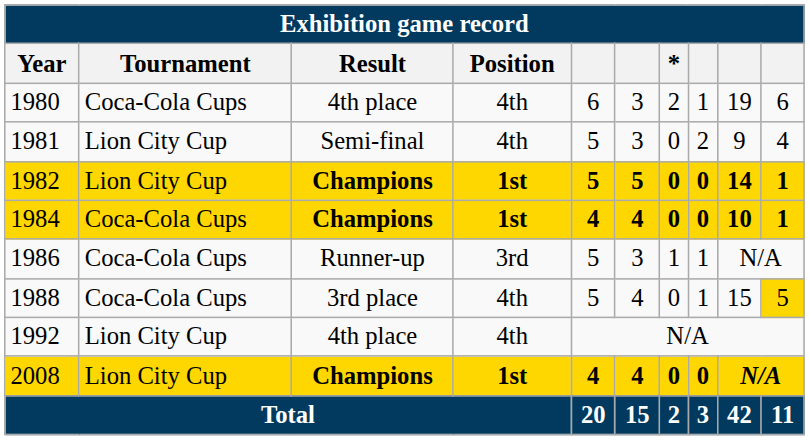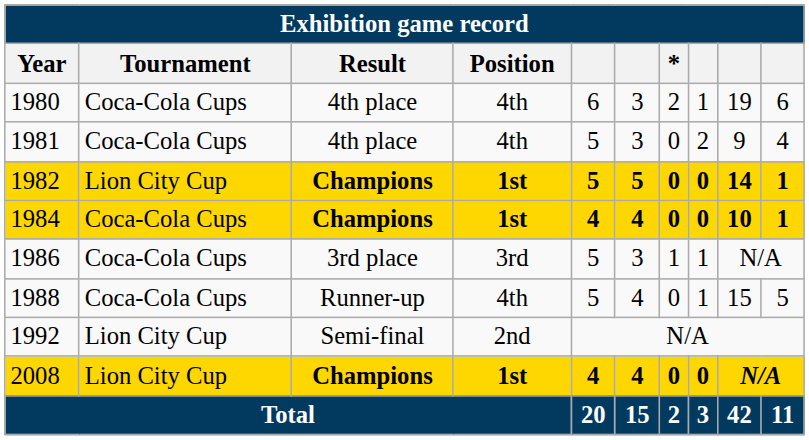(156, 141) Lion City Cup -> (166, 141) Coca-Cola Cups
(372, 141) Semi-final -> (372, 141) 4th place
(372, 258) Runner-up -> (372, 258) 3rd place
(372, 297) 3rd place -> (372, 297) Runner-up
(783, 297) gold background -> (783, 297) no background
(372, 336) 4th place -> (372, 336) Semi-final
(512, 336) 4th -> (512, 336) 2nd
